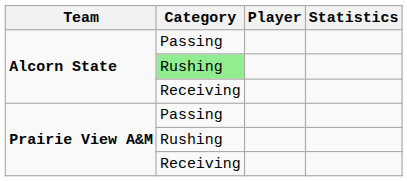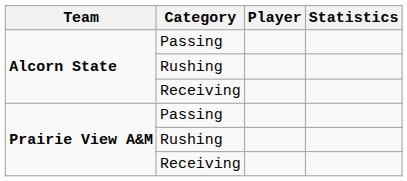(191, 66) lightgreen background -> (191, 66) no background
